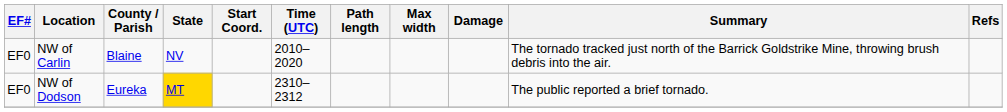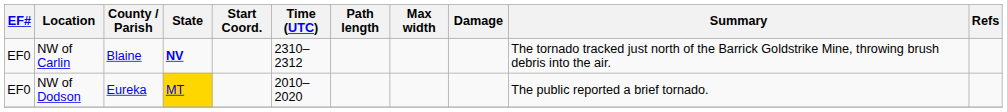(175, 55) normal -> (175, 55) bold
(292, 55) 2010–2020 -> (292, 55) 2310–2312
(292, 90) 2310–2312 -> (292, 90) 2010–2020
